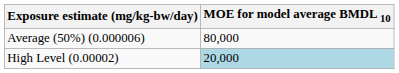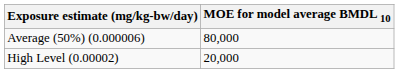(221, 58) lightblue background -> (221, 58) no background
